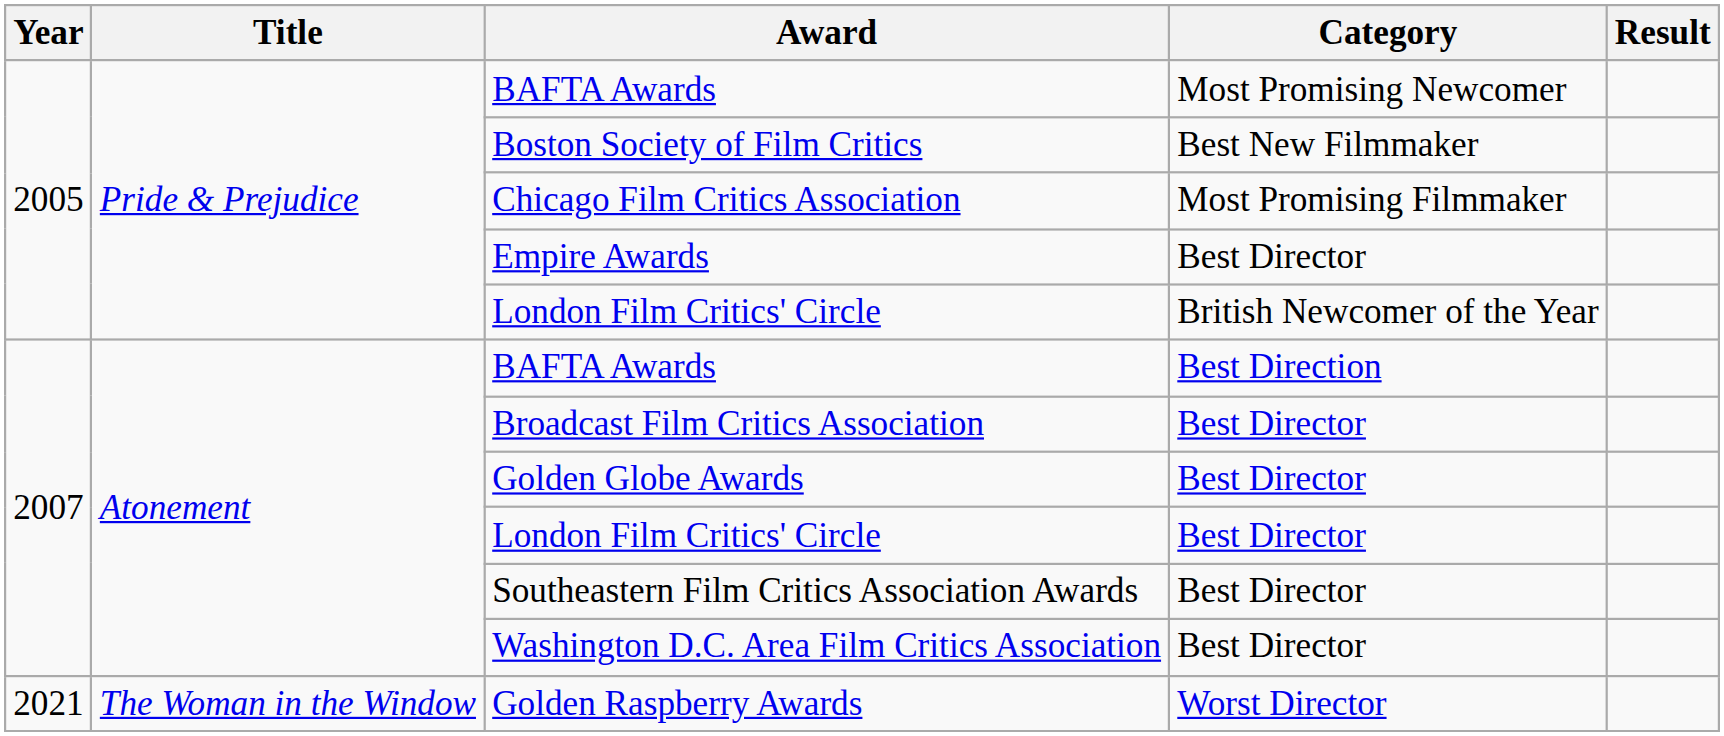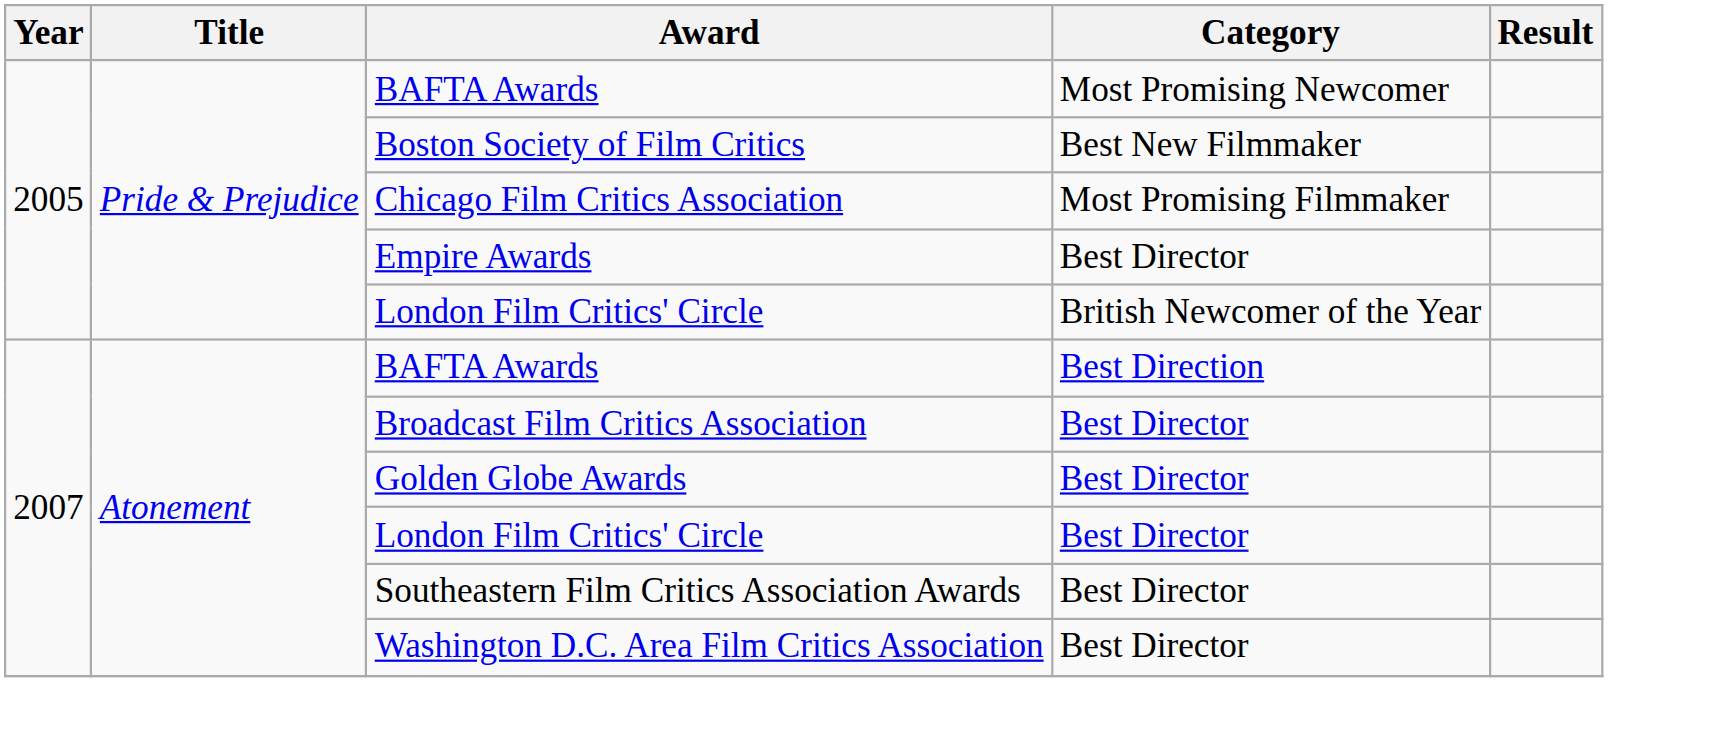- row: (677, 702)
